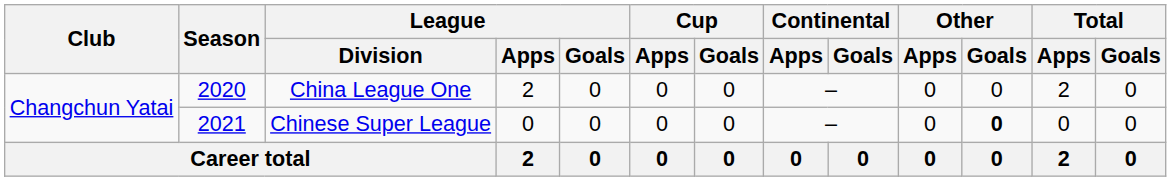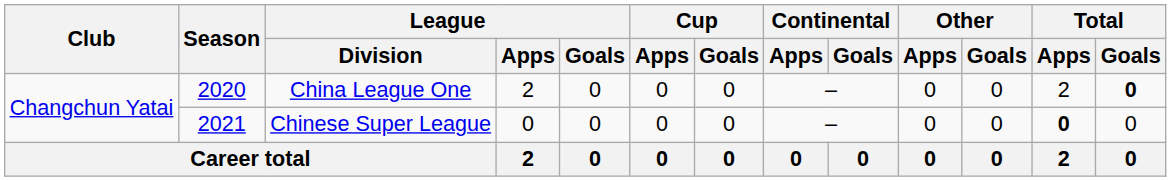(1131, 90) normal -> (1131, 90) bold
(997, 124) bold -> (997, 124) normal
(1064, 124) normal -> (1064, 124) bold
